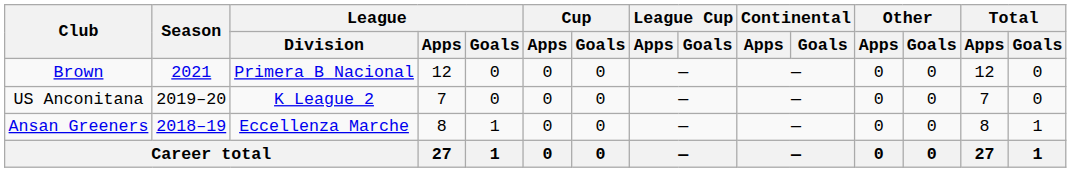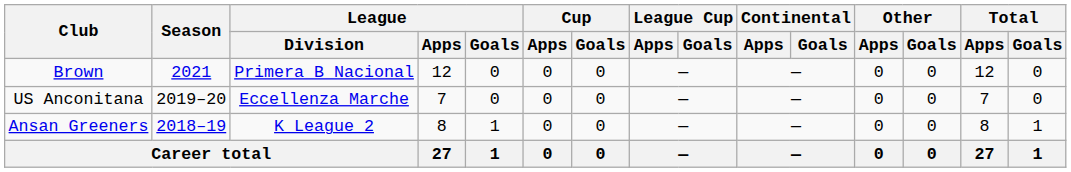(324, 100) K League 2 -> (324, 100) Eccellenza Marche
(324, 127) Eccellenza Marche -> (324, 127) K League 2
